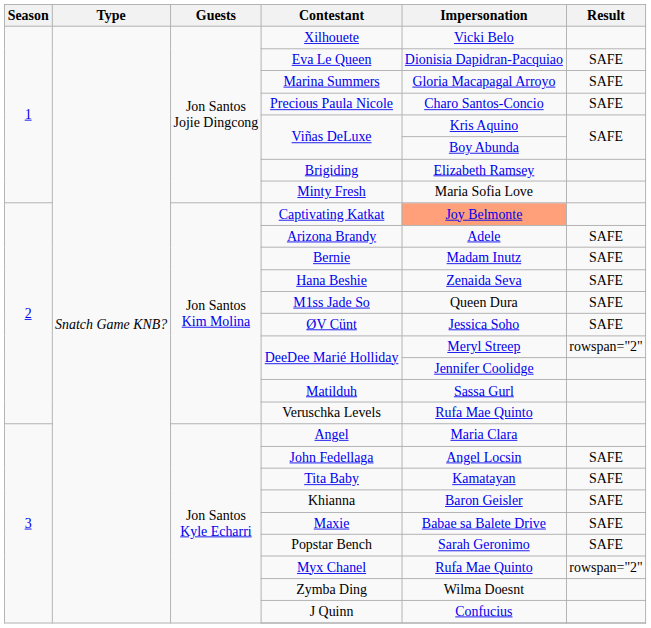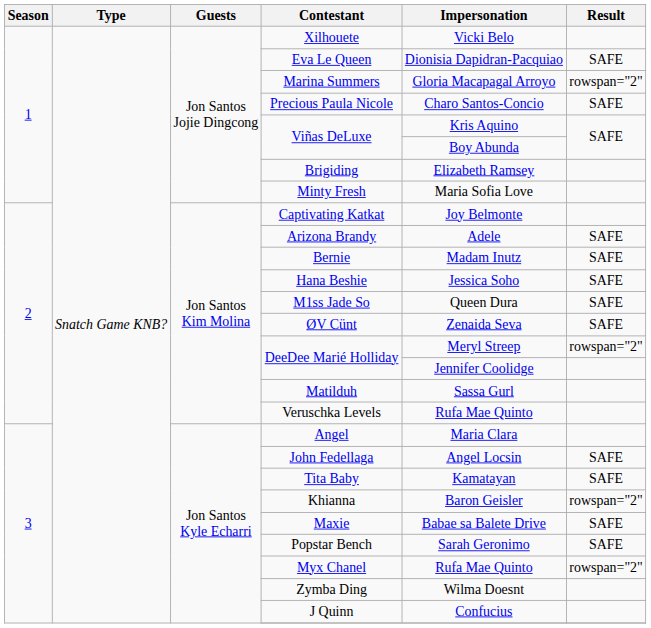(606, 81) SAFE -> (606, 81) rowspan="2"
(484, 214) lightsalmon background -> (484, 214) no background
(484, 280) Zenaida Seva -> (484, 280) Jessica Soho
(484, 324) Jessica Soho -> (484, 324) Zenaida Seva
(606, 501) SAFE -> (606, 501) rowspan="2"
